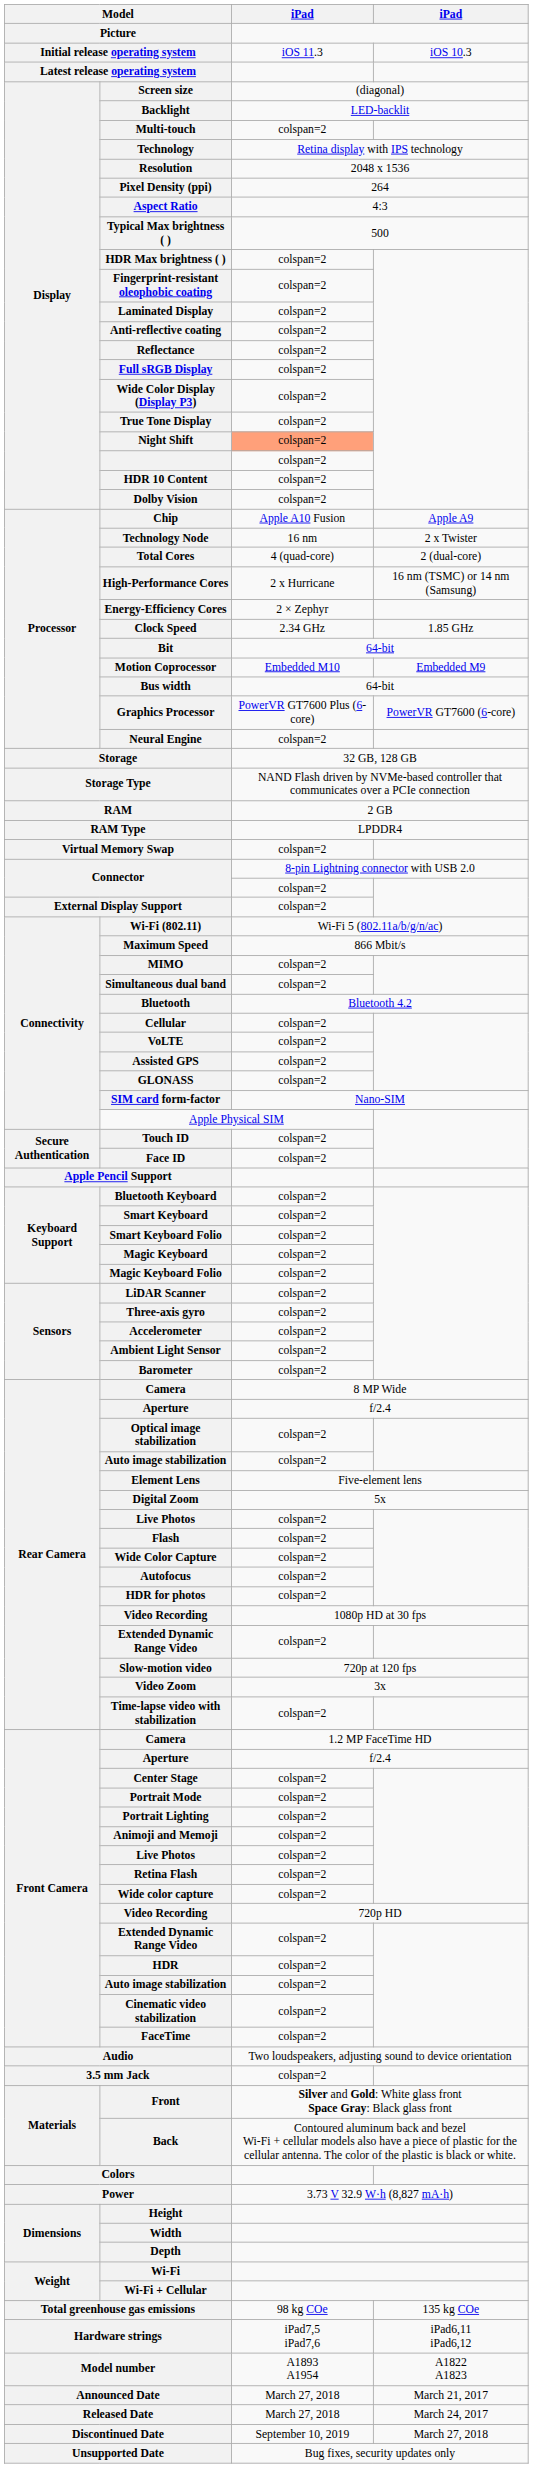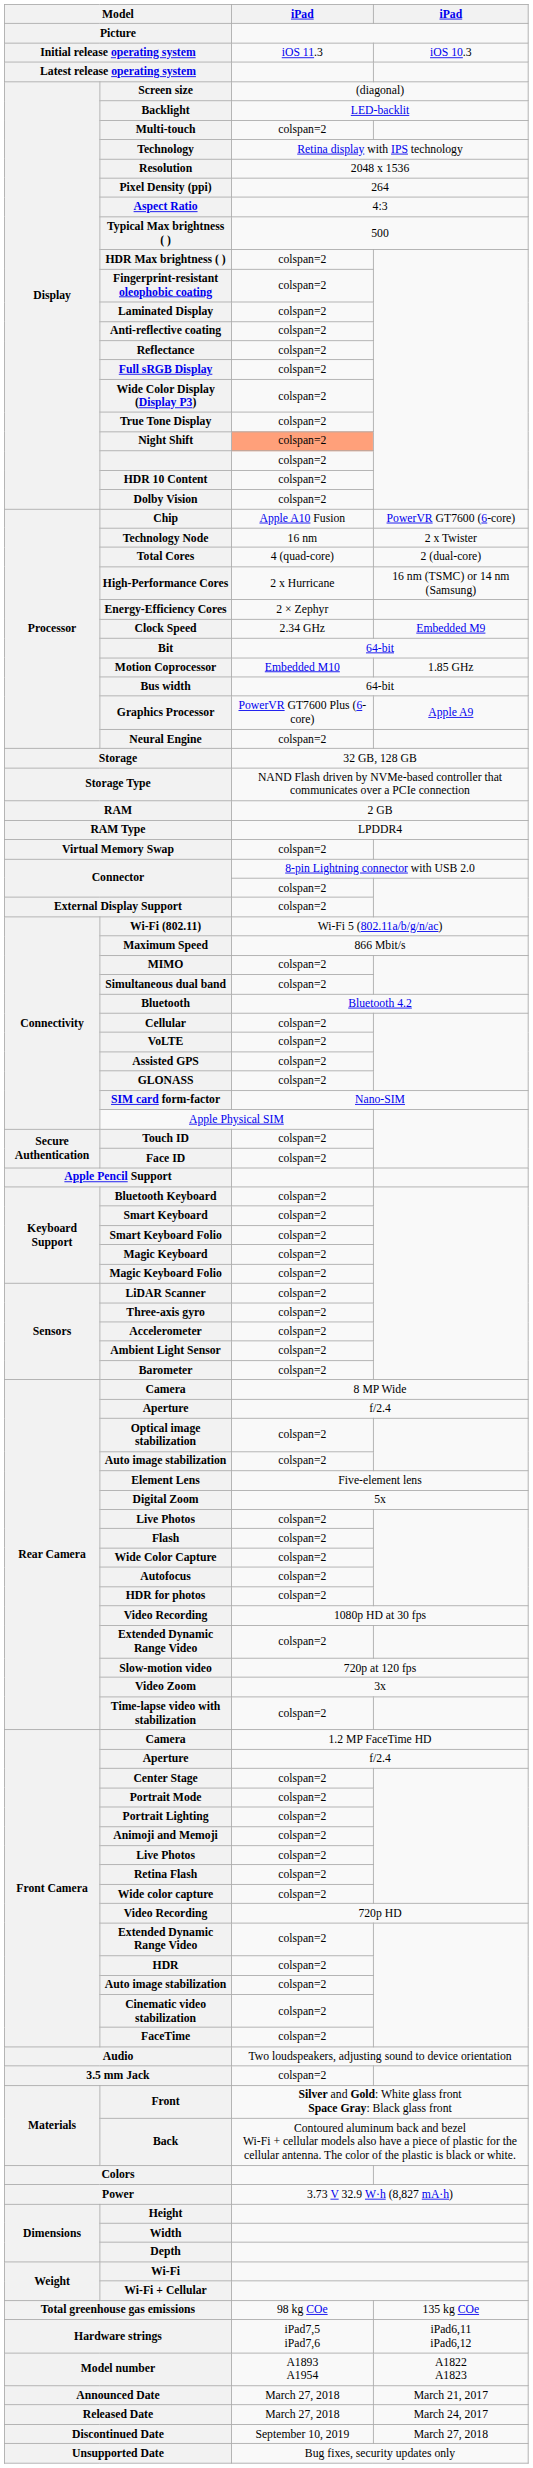(451, 518) Apple A9 -> (451, 518) PowerVR GT7600 (6-core)
(451, 628) 1.85 GHz -> (451, 628) Embedded M9
(451, 666) Embedded M9 -> (451, 666) 1.85 GHz
(451, 712) PowerVR GT7600 (6-core) -> (451, 712) Apple A9
